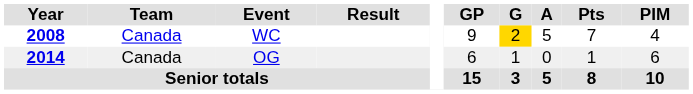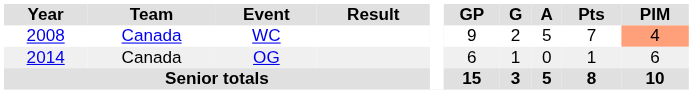(46, 36) bold -> (46, 36) normal
(516, 36) gold background -> (516, 36) no background
(655, 36) no background -> (655, 36) lightsalmon background
(46, 57) bold -> (46, 57) normal
